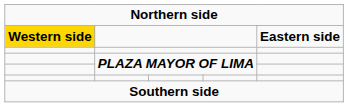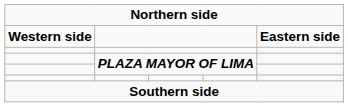(50, 36) gold background -> (50, 36) no background
